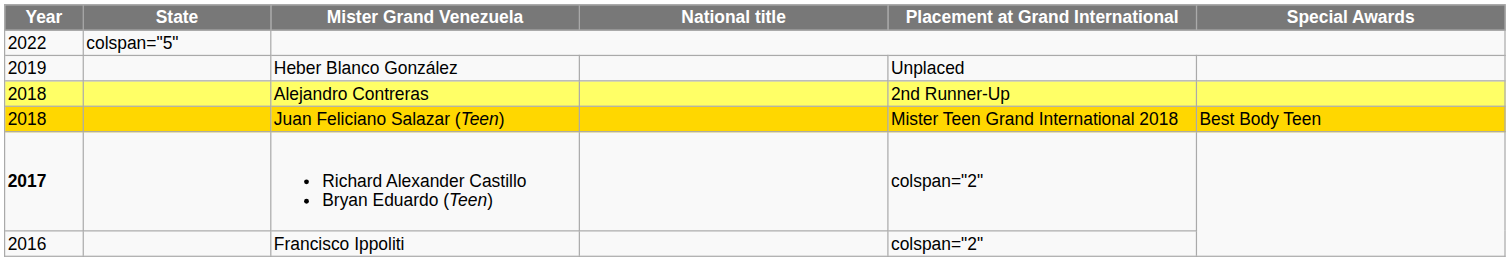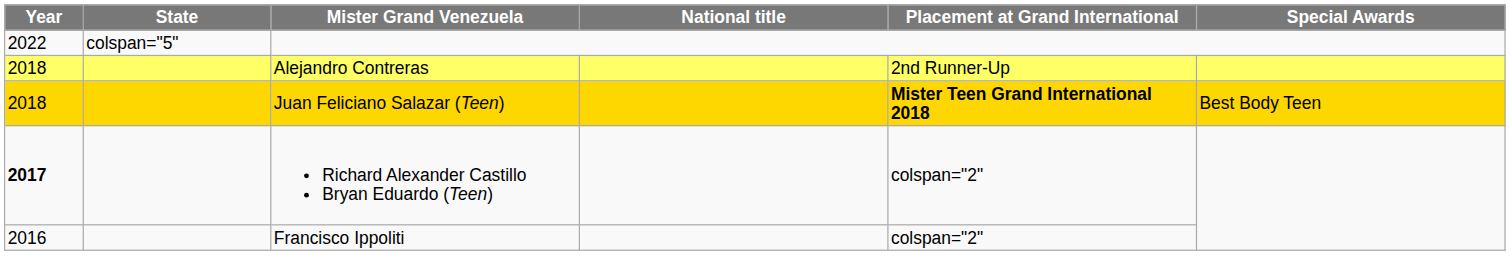- row: (366, 68)
(1035, 119) normal -> (1021, 103) bold
